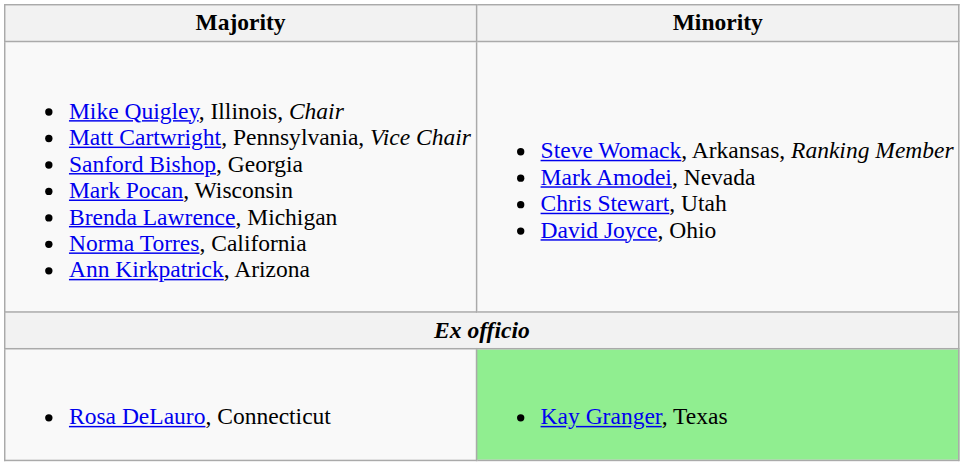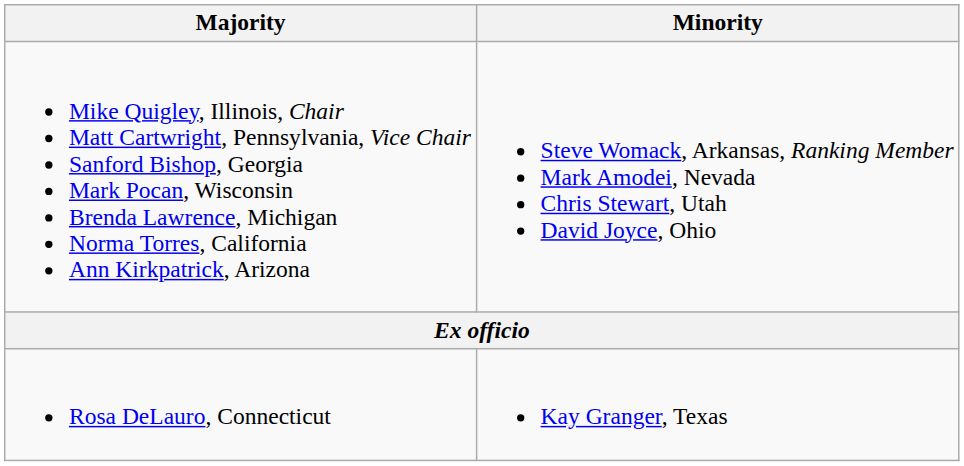(718, 418) lightgreen background -> (718, 418) no background
